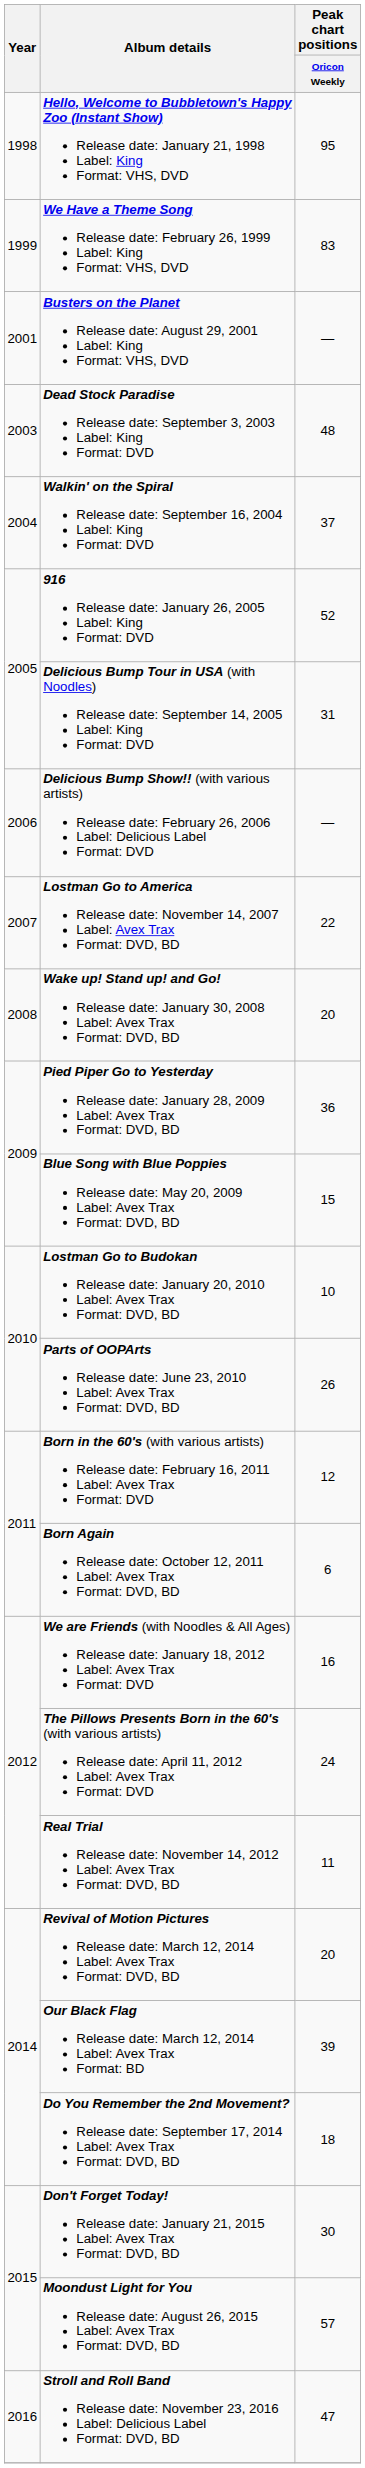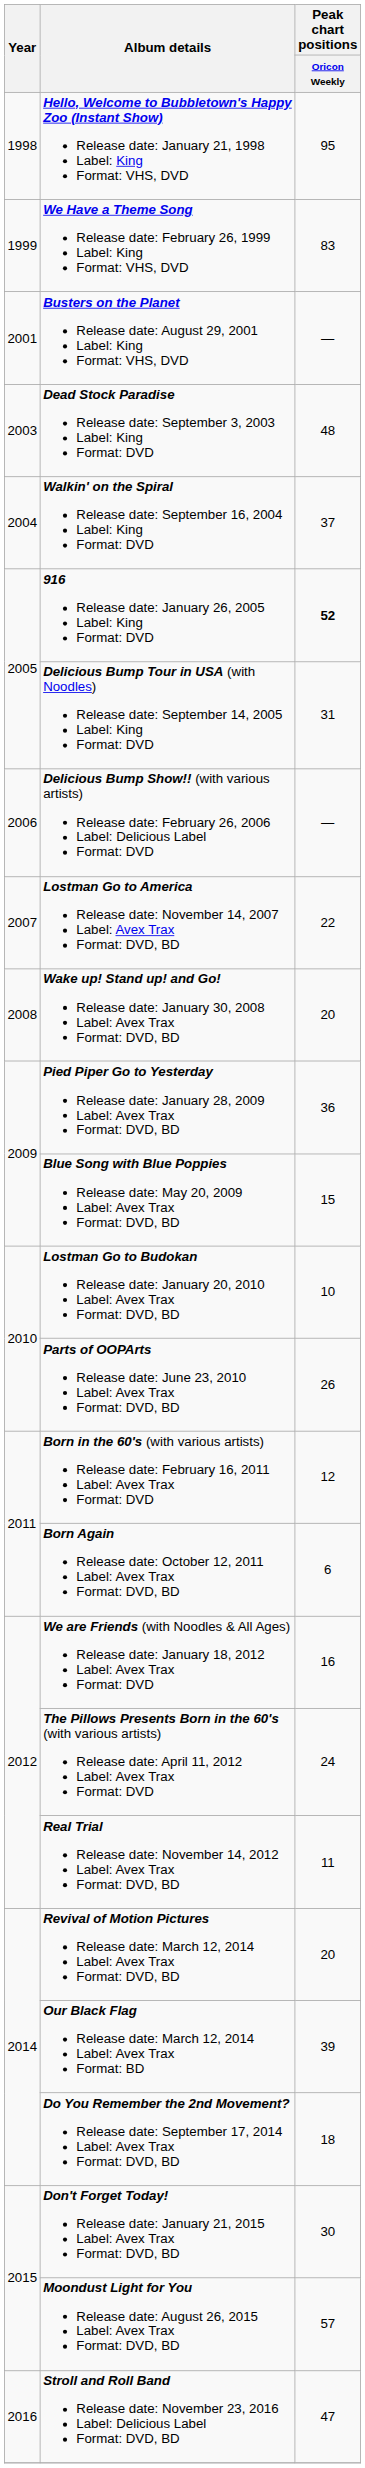(328, 615) normal -> (328, 615) bold
